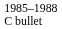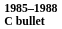(32, 14) normal -> (32, 14) bold
